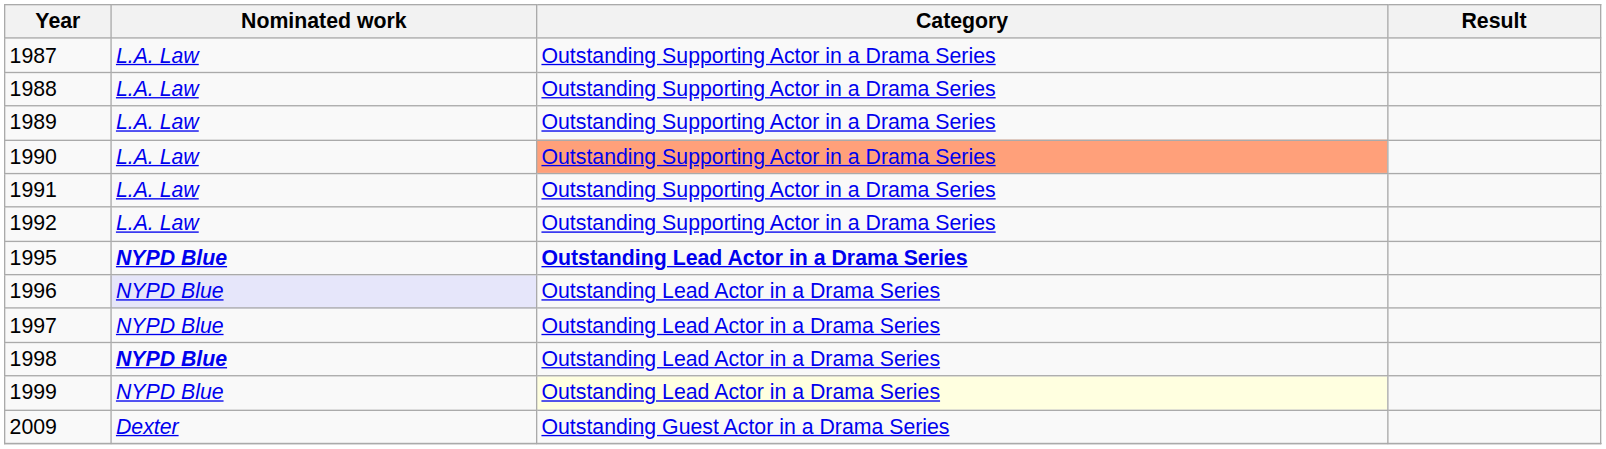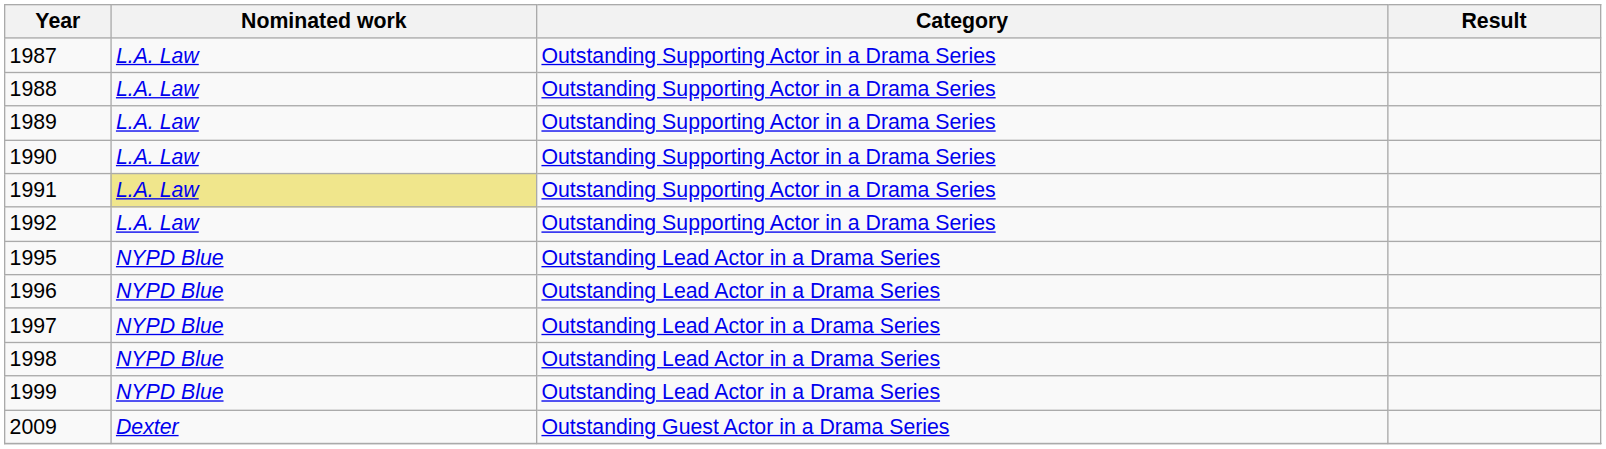(769, 156) lightsalmon background -> (769, 156) no background
(157, 190) no background -> (157, 190) khaki background
(172, 257) bold -> (170, 257) normal
(754, 257) bold -> (741, 257) normal
(170, 291) lavender background -> (170, 291) no background
(172, 358) bold -> (170, 358) normal
(741, 392) lightyellow background -> (741, 392) no background
